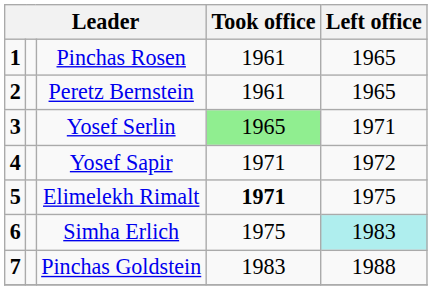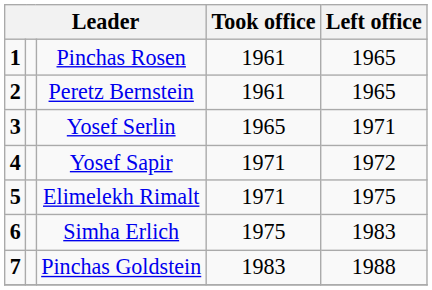(263, 127) lightgreen background -> (263, 127) no background
(263, 197) bold -> (263, 197) normal
(374, 232) paleturquoise background -> (374, 232) no background
